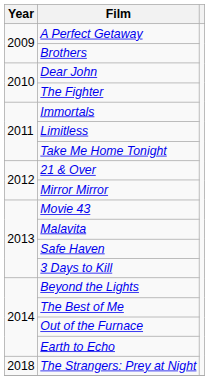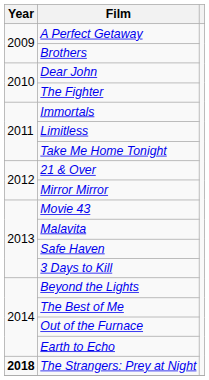(21, 365) normal -> (21, 365) bold
